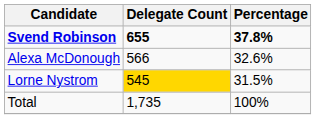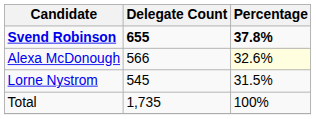(253, 59) no background -> (253, 59) lightyellow background
(138, 80) gold background -> (138, 80) no background
